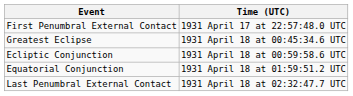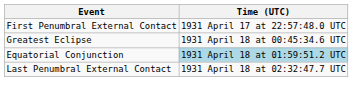- row: (60, 55)
(263, 69) no background -> (263, 55) lightblue background
